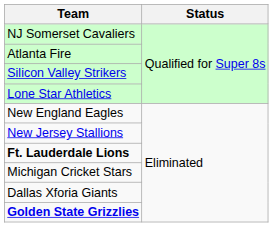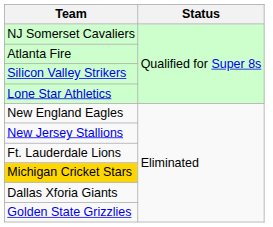(68, 152) bold -> (64, 152) normal
(70, 172) no background -> (70, 172) gold background
(73, 212) bold -> (69, 212) normal
